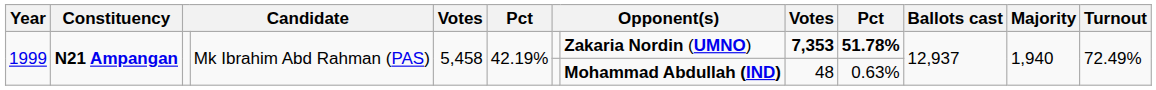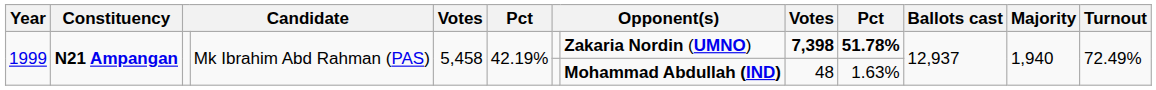(813, 45) 7,353 -> (813, 45) 7,398
(875, 72) 0.63% -> (875, 72) 1.63%
